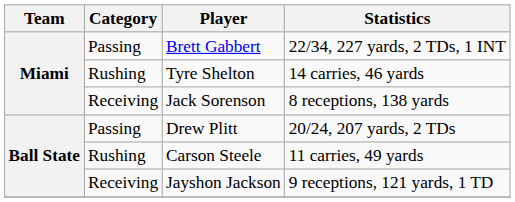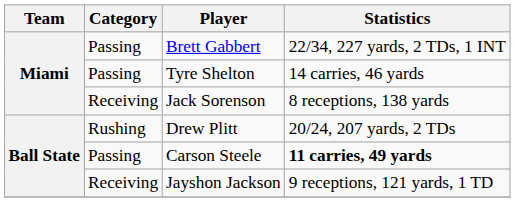(117, 73) Rushing -> (114, 73) Passing
(114, 128) Passing -> (117, 128) Rushing
(117, 155) Rushing -> (114, 155) Passing
(356, 155) normal -> (360, 155) bold
